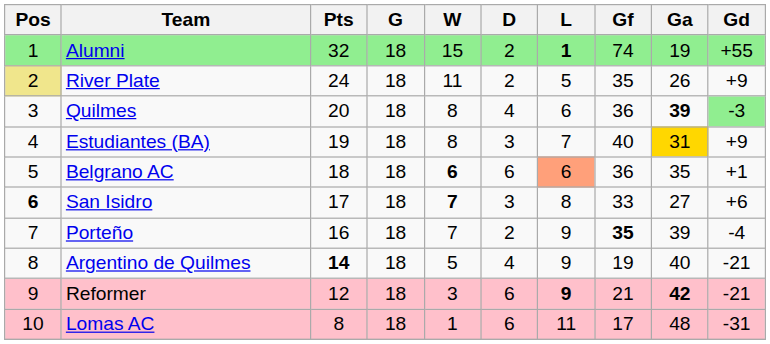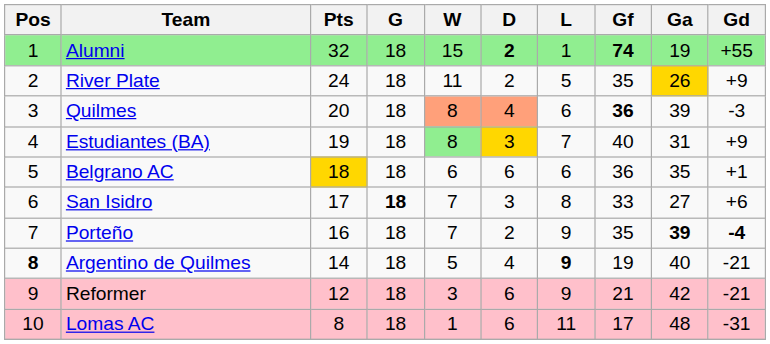(509, 50) normal -> (509, 50) bold
(566, 50) bold -> (566, 50) normal
(623, 50) normal -> (623, 50) bold
(33, 80) khaki background -> (33, 80) no background
(680, 80) no background -> (680, 80) gold background
(452, 111) no background -> (452, 111) lightsalmon background
(509, 111) no background -> (509, 111) lightsalmon background
(623, 111) normal -> (623, 111) bold
(680, 111) bold -> (680, 111) normal
(737, 111) lightgreen background -> (737, 111) no background
(452, 141) no background -> (452, 141) lightgreen background
(509, 141) no background -> (509, 141) gold background
(680, 141) gold background -> (680, 141) no background
(339, 171) no background -> (339, 171) gold background
(452, 171) bold -> (452, 171) normal
(566, 171) lightsalmon background -> (566, 171) no background
(33, 202) bold -> (33, 202) normal
(396, 202) normal -> (396, 202) bold
(452, 202) bold -> (452, 202) normal
(623, 232) bold -> (623, 232) normal
(680, 232) normal -> (680, 232) bold
(737, 232) normal -> (737, 232) bold
(33, 263) normal -> (33, 263) bold
(339, 263) bold -> (339, 263) normal
(566, 263) normal -> (566, 263) bold
(566, 293) bold -> (566, 293) normal
(680, 293) bold -> (680, 293) normal
